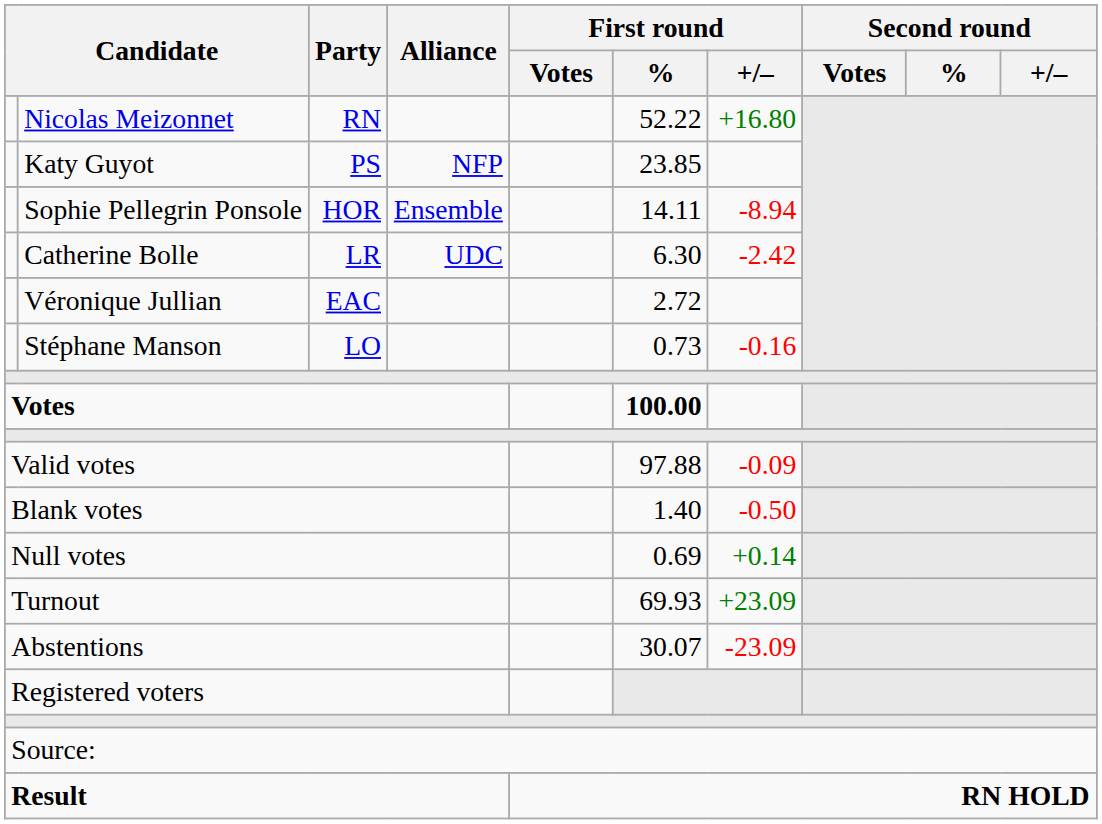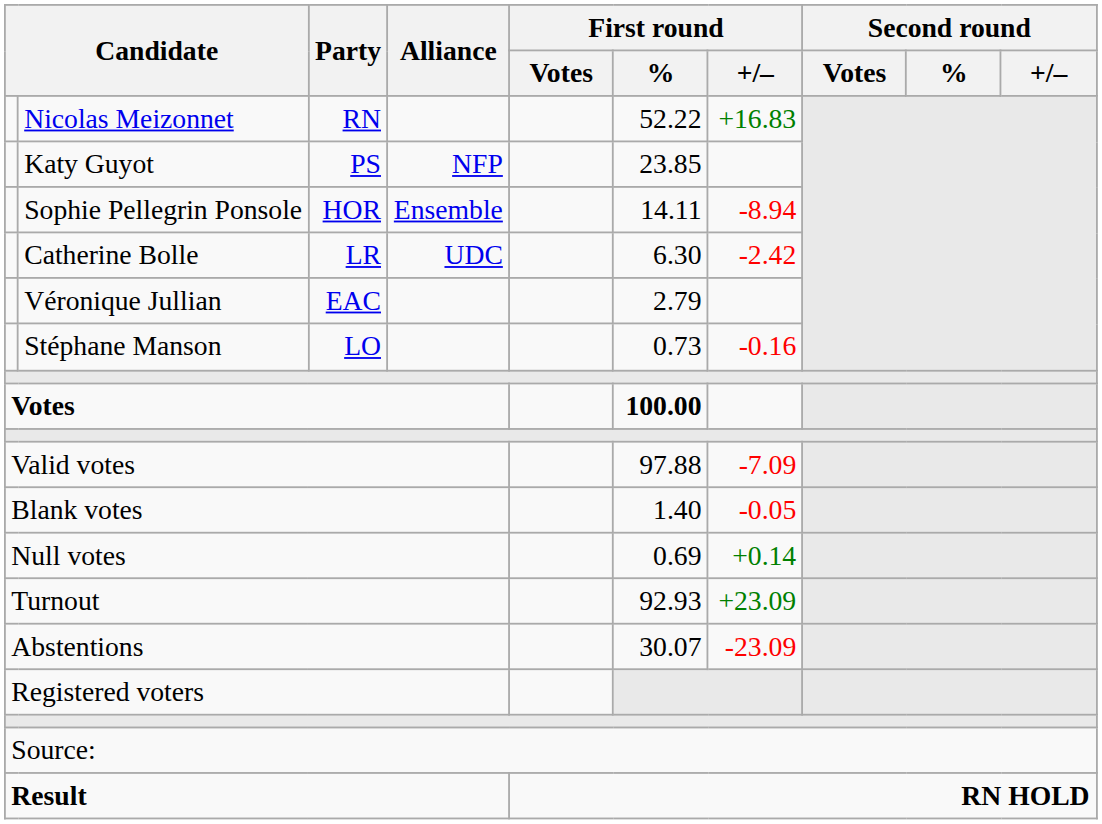(757, 118) +16.80 -> (757, 118) +16.83
(677, 301) 2.72 -> (677, 301) 2.79
(767, 463) -0.09 -> (767, 463) -7.09
(767, 509) -0.50 -> (767, 509) -0.05
(670, 600) 69.93 -> (670, 600) 92.93
